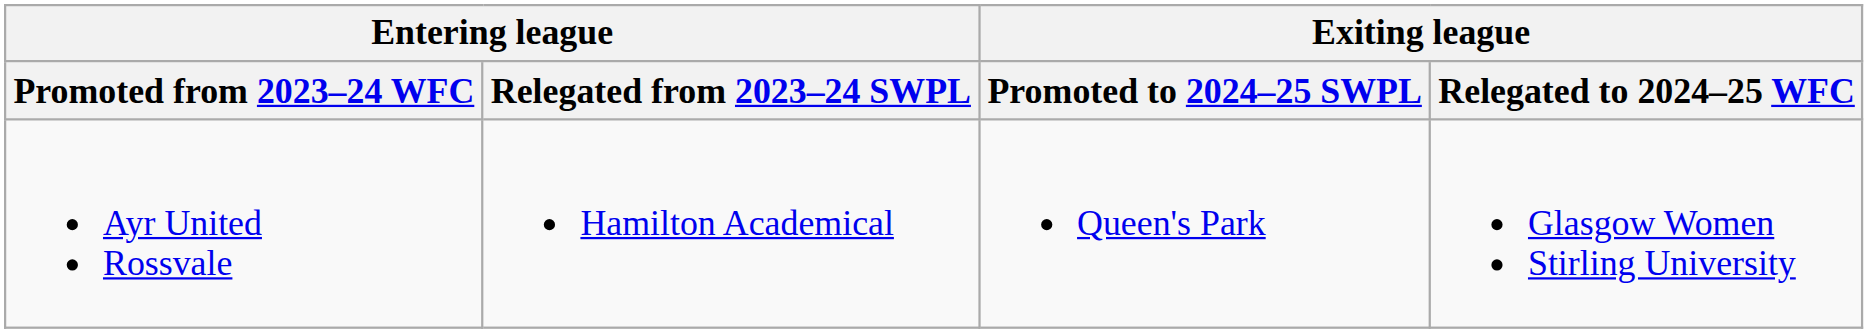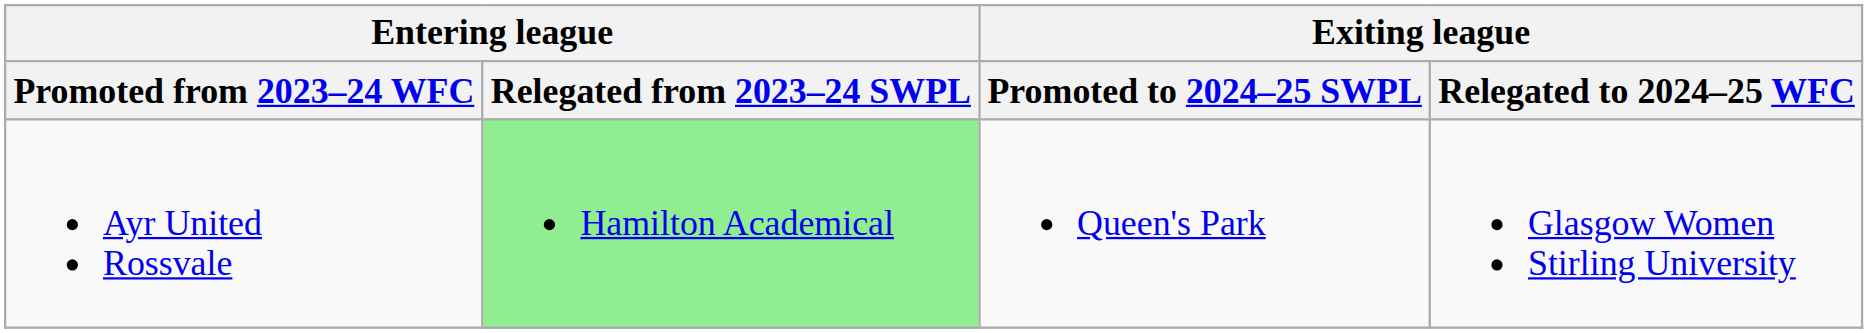(731, 223) no background -> (731, 223) lightgreen background
